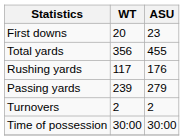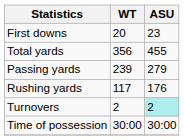rows swapped: (44, 70) <-> (44, 88)
(151, 107) no background -> (151, 107) paleturquoise background
